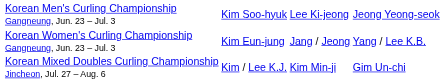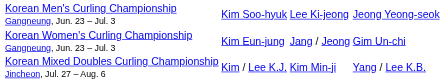(389, 41) Yang / Lee K.B. -> (379, 41) Gim Un-chi
(379, 67) Gim Un-chi -> (389, 67) Yang / Lee K.B.
